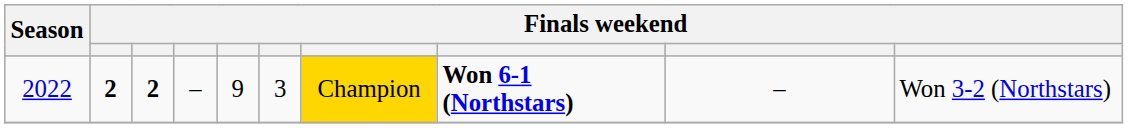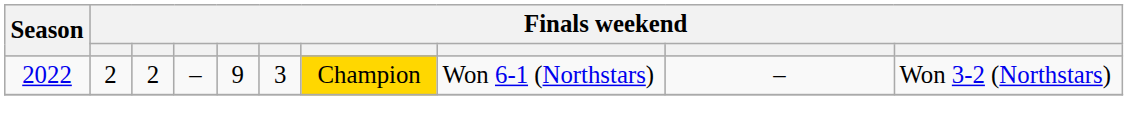(110, 88) bold -> (110, 74) normal
(153, 88) bold -> (153, 74) normal
(508, 88) bold -> (548, 74) normal
